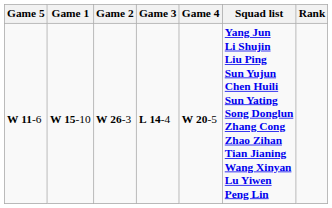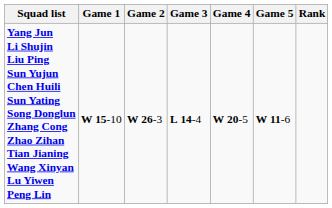columns swapped: (259, 14) <-> (26, 14)
